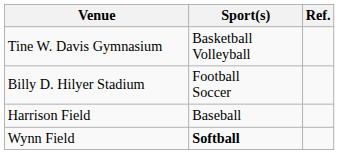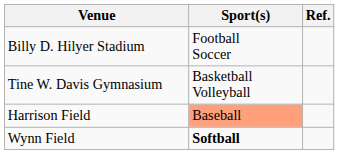rows swapped: (76, 84) <-> (85, 46)
(217, 115) no background -> (217, 115) lightsalmon background
